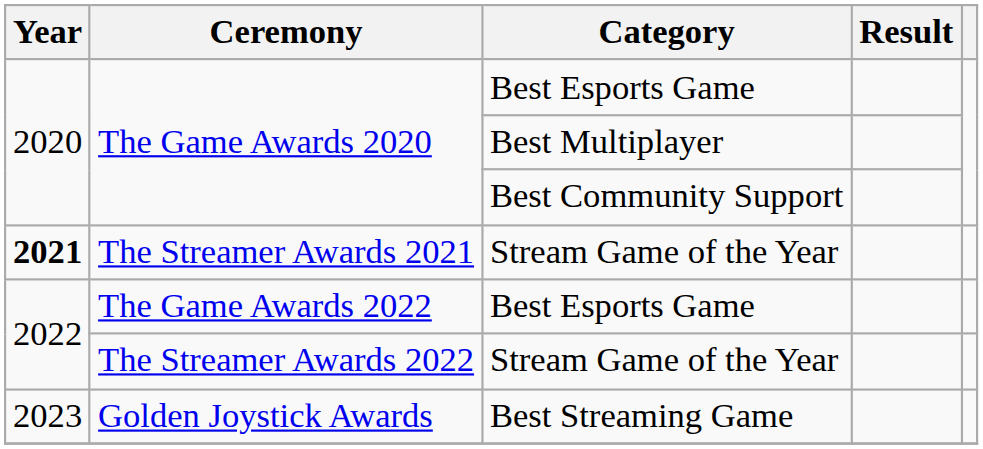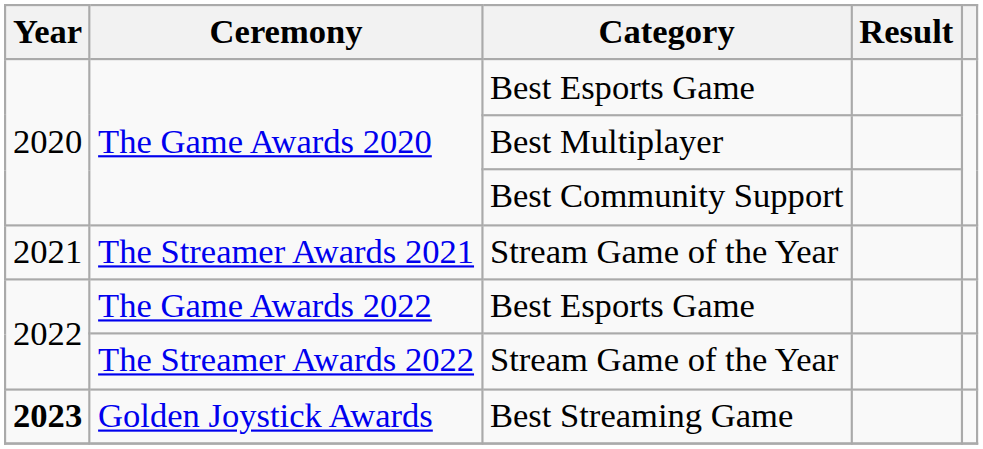(48, 251) bold -> (48, 251) normal
(48, 415) normal -> (48, 415) bold
